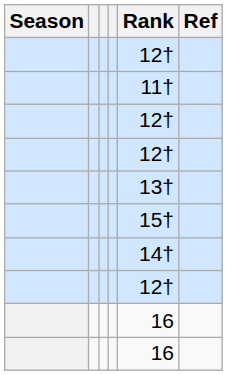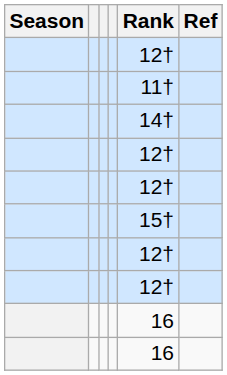(156, 120) 12† -> (156, 120) 14†
(156, 187) 13† -> (156, 187) 12†
(156, 253) 14† -> (156, 253) 12†
